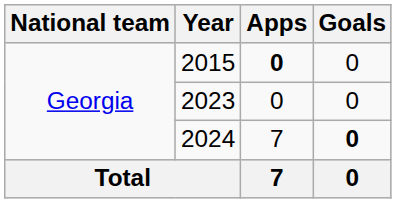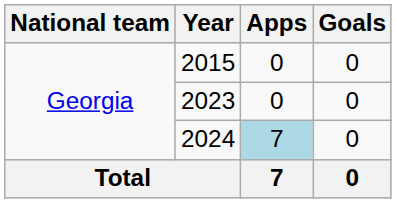(277, 62) bold -> (277, 62) normal
(277, 139) no background -> (277, 139) lightblue background
(352, 139) bold -> (352, 139) normal
